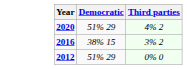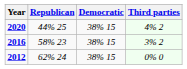+ column: (52, 12)
(101, 27) 51% 29 -> (101, 27) 38% 15
(101, 57) 51% 29 -> (101, 57) 38% 15
